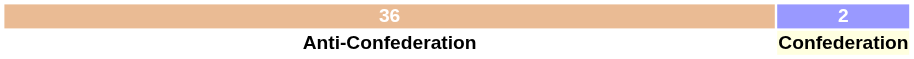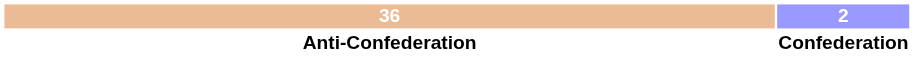(843, 42) lightyellow background -> (843, 42) no background
